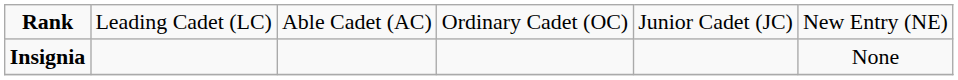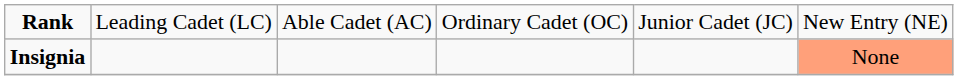(875, 56) no background -> (875, 56) lightsalmon background
